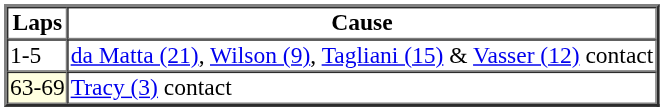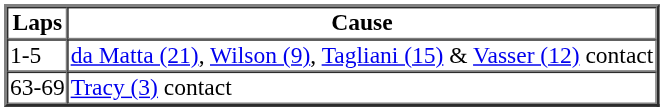(37, 87) lightyellow background -> (37, 87) no background
